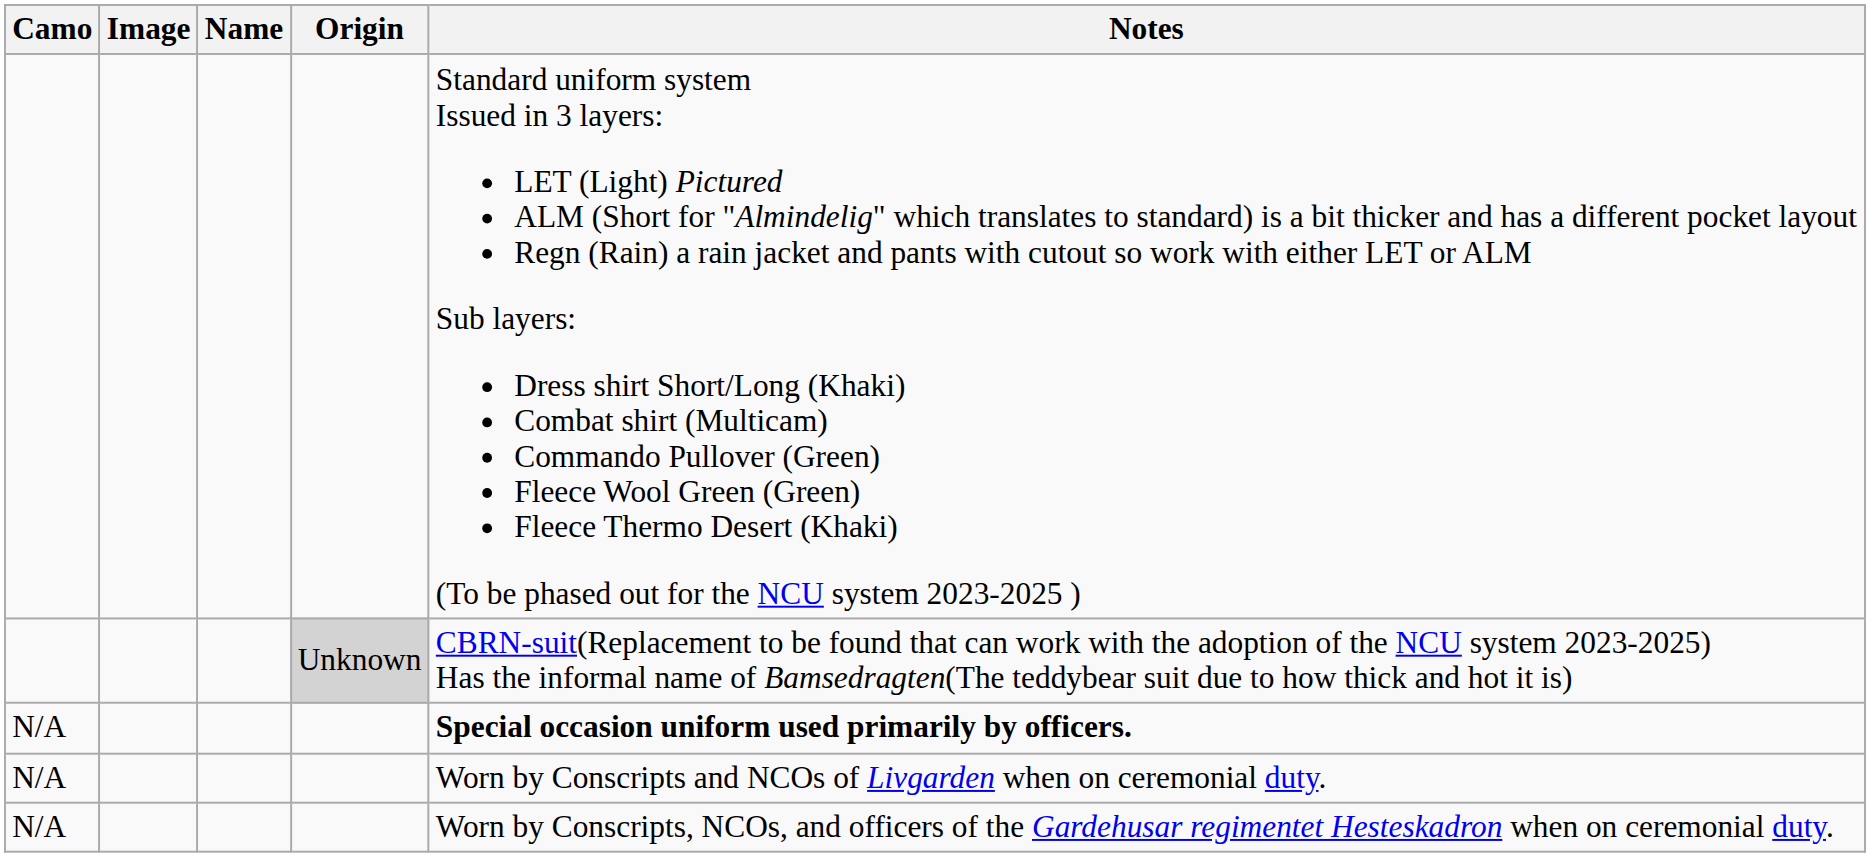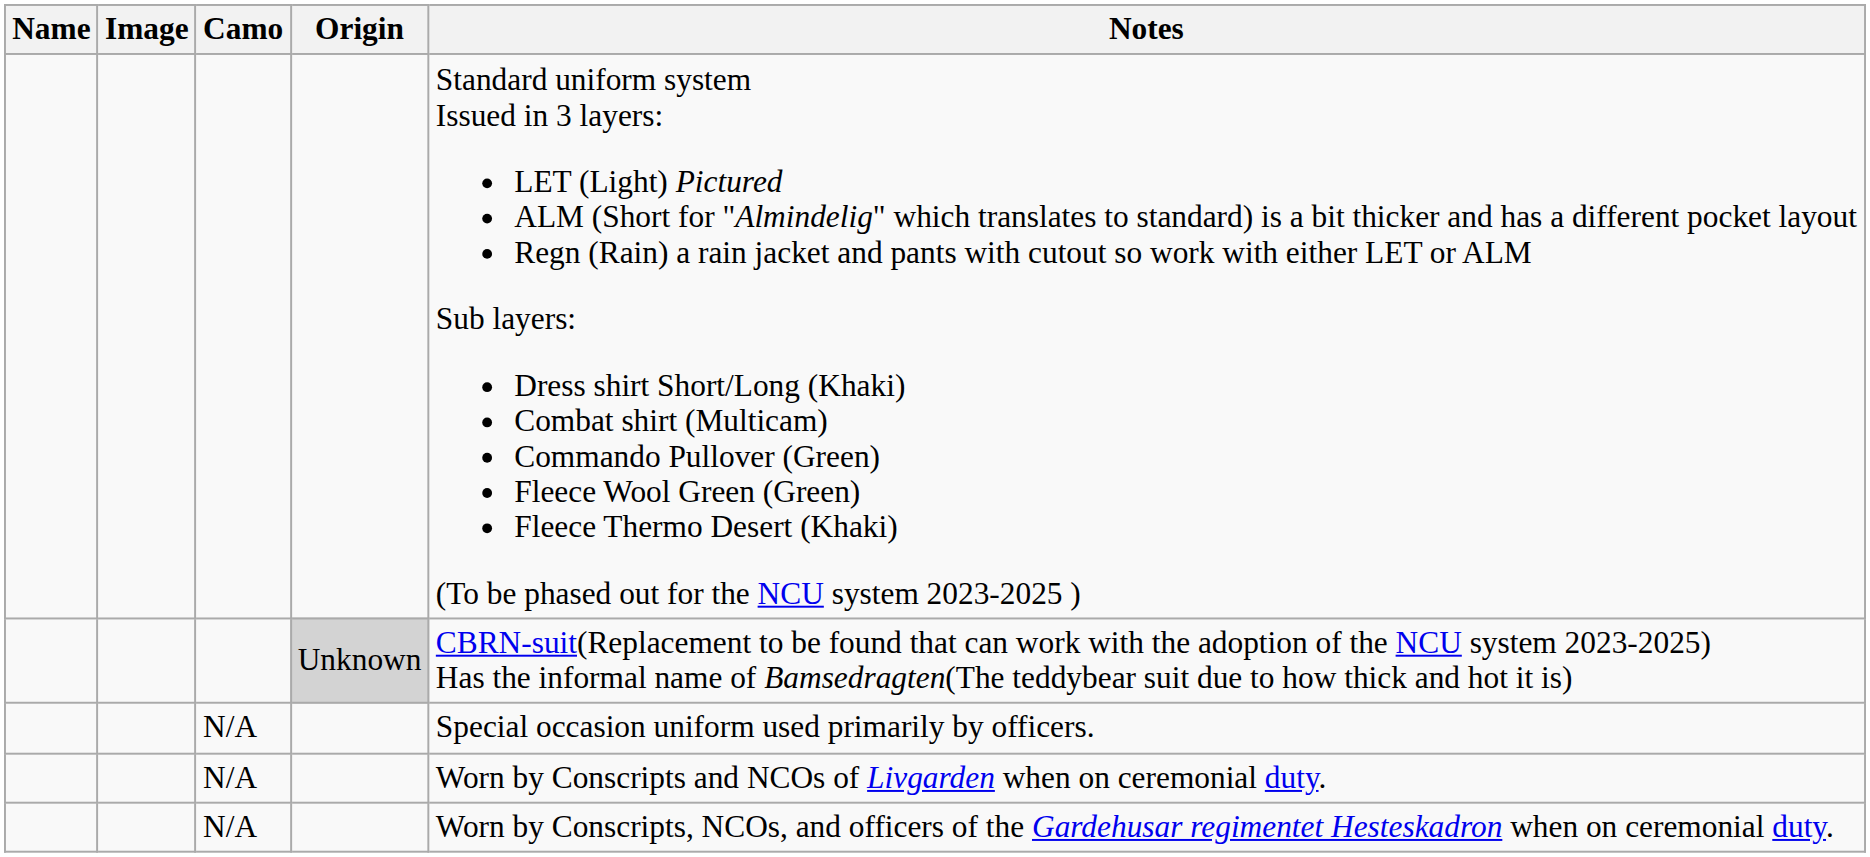columns swapped: (244, 29) <-> (52, 29)
(784, 727) bold -> (765, 727) normal
